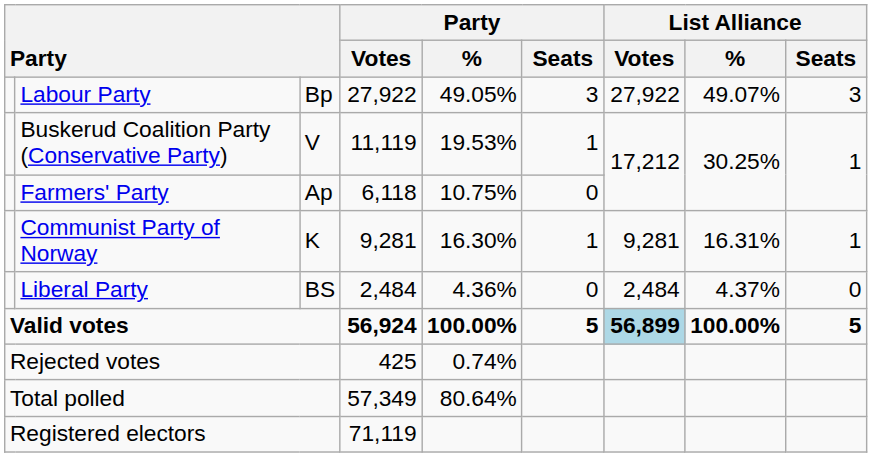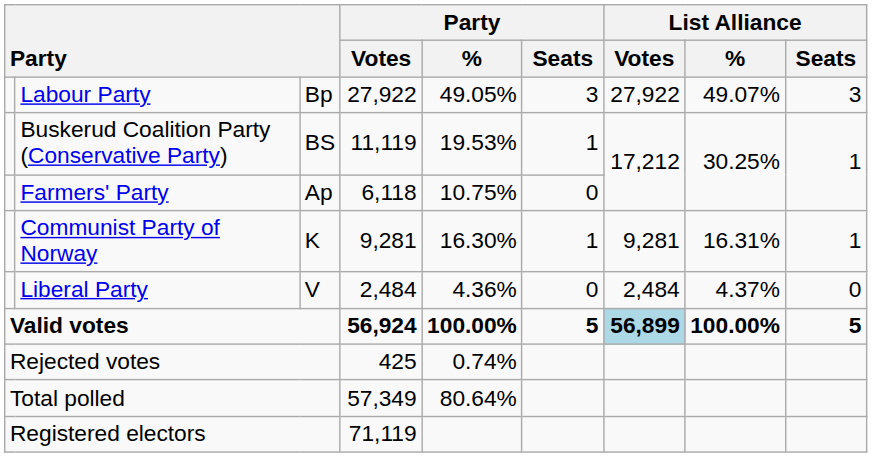(312, 143) V -> (320, 143) BS
(320, 289) BS -> (312, 289) V
